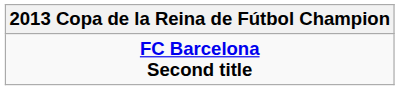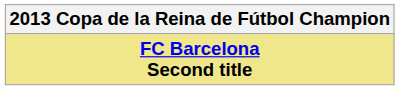(200, 59) no background -> (200, 59) khaki background
